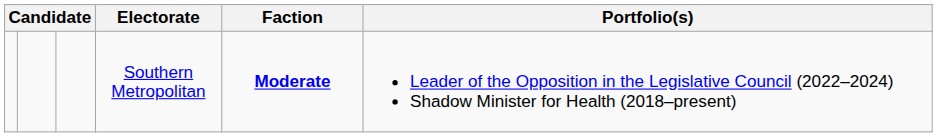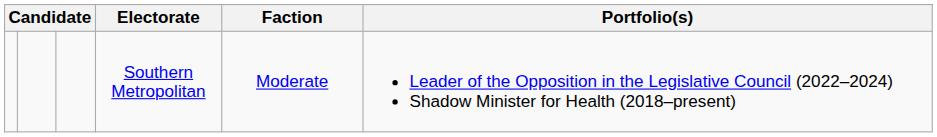(292, 81) bold -> (292, 81) normal
